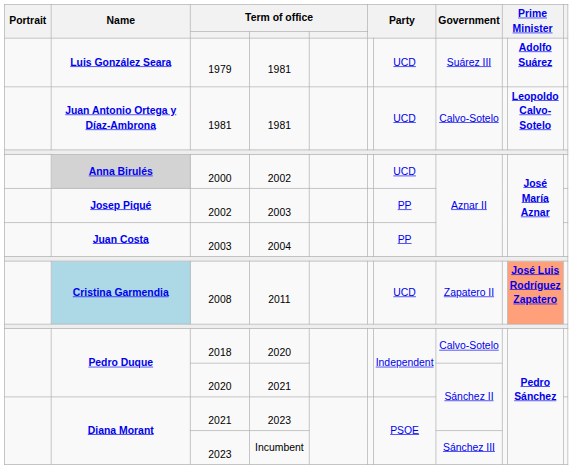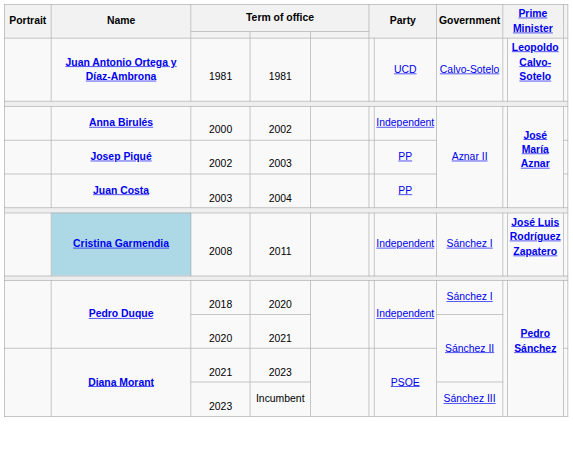- row: (220, 69)
(121, 171) lightgrey background -> (121, 123) no background
(405, 171) UCD -> (405, 123) Independent
(405, 292) UCD -> (405, 244) Independent
(469, 292) Zapatero II -> (470, 244) Sánchez I
(535, 285) lightsalmon background -> (535, 236) no background
(469, 345) Calvo-Sotelo -> (470, 297) Sánchez I
